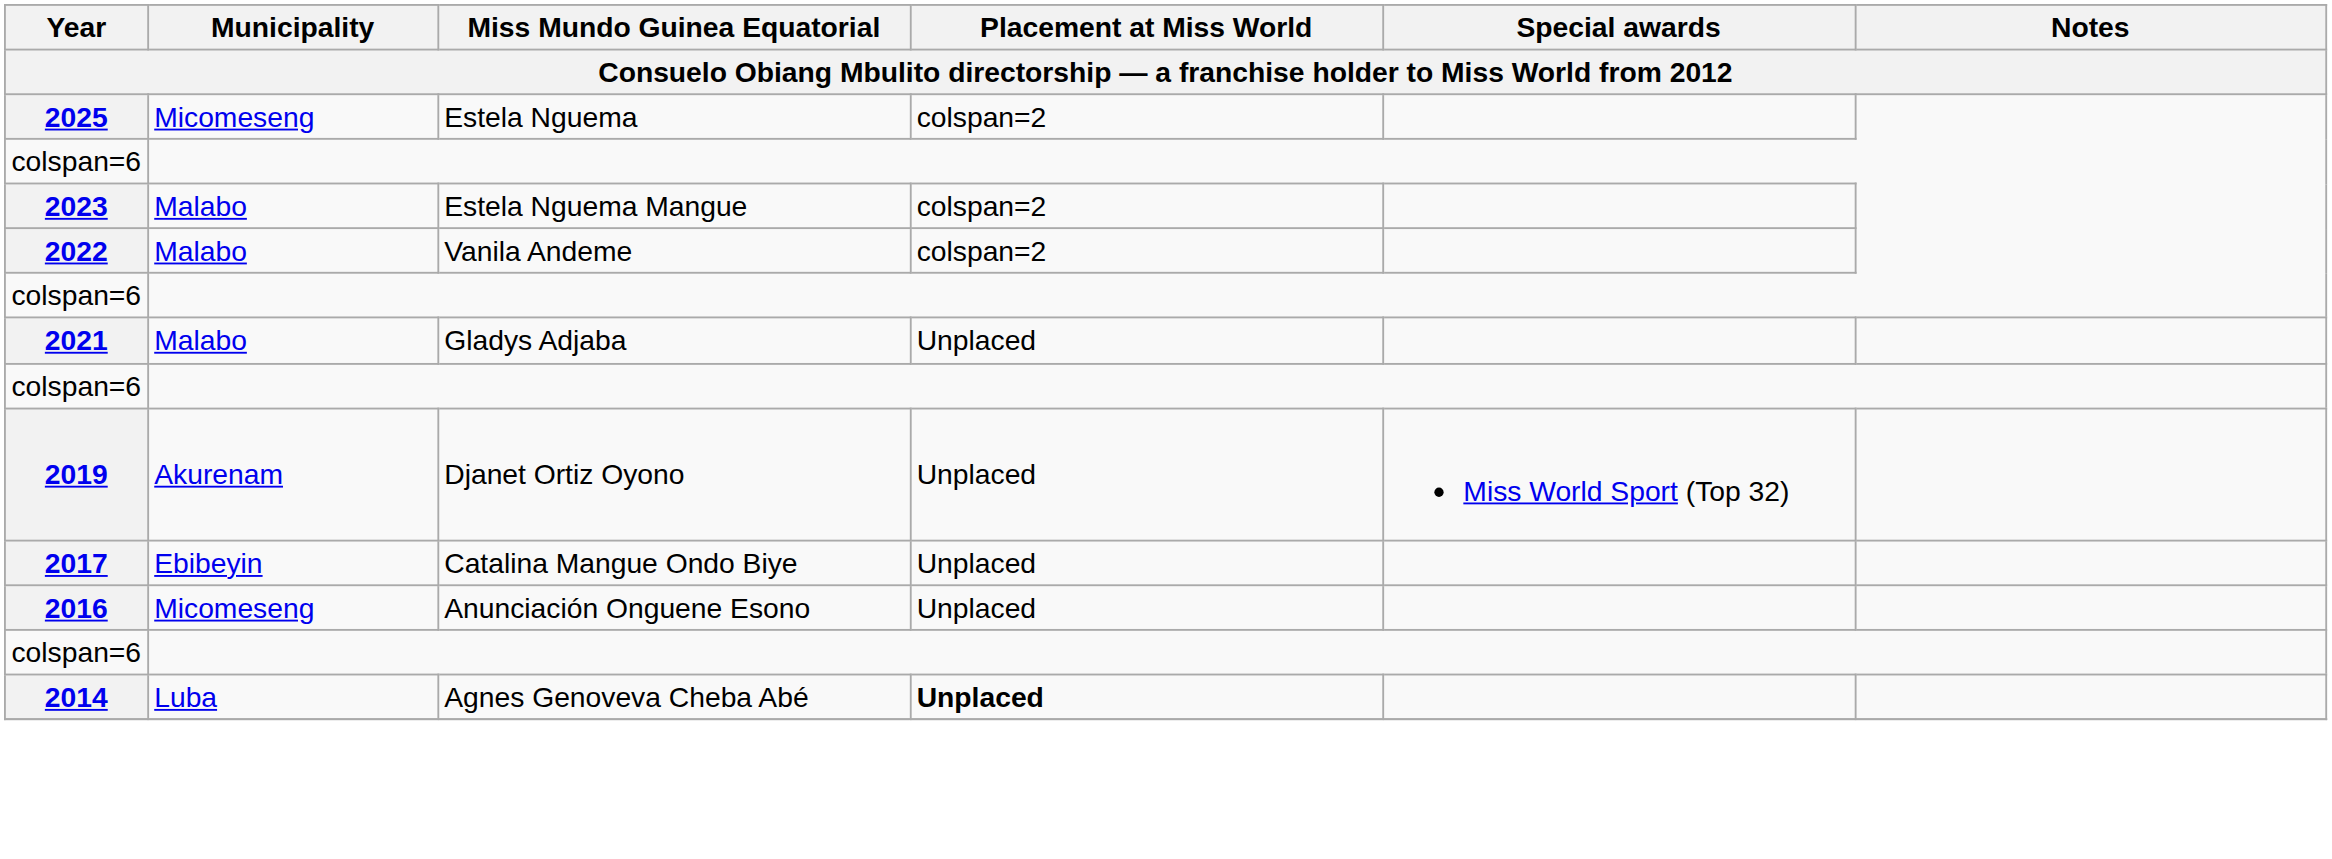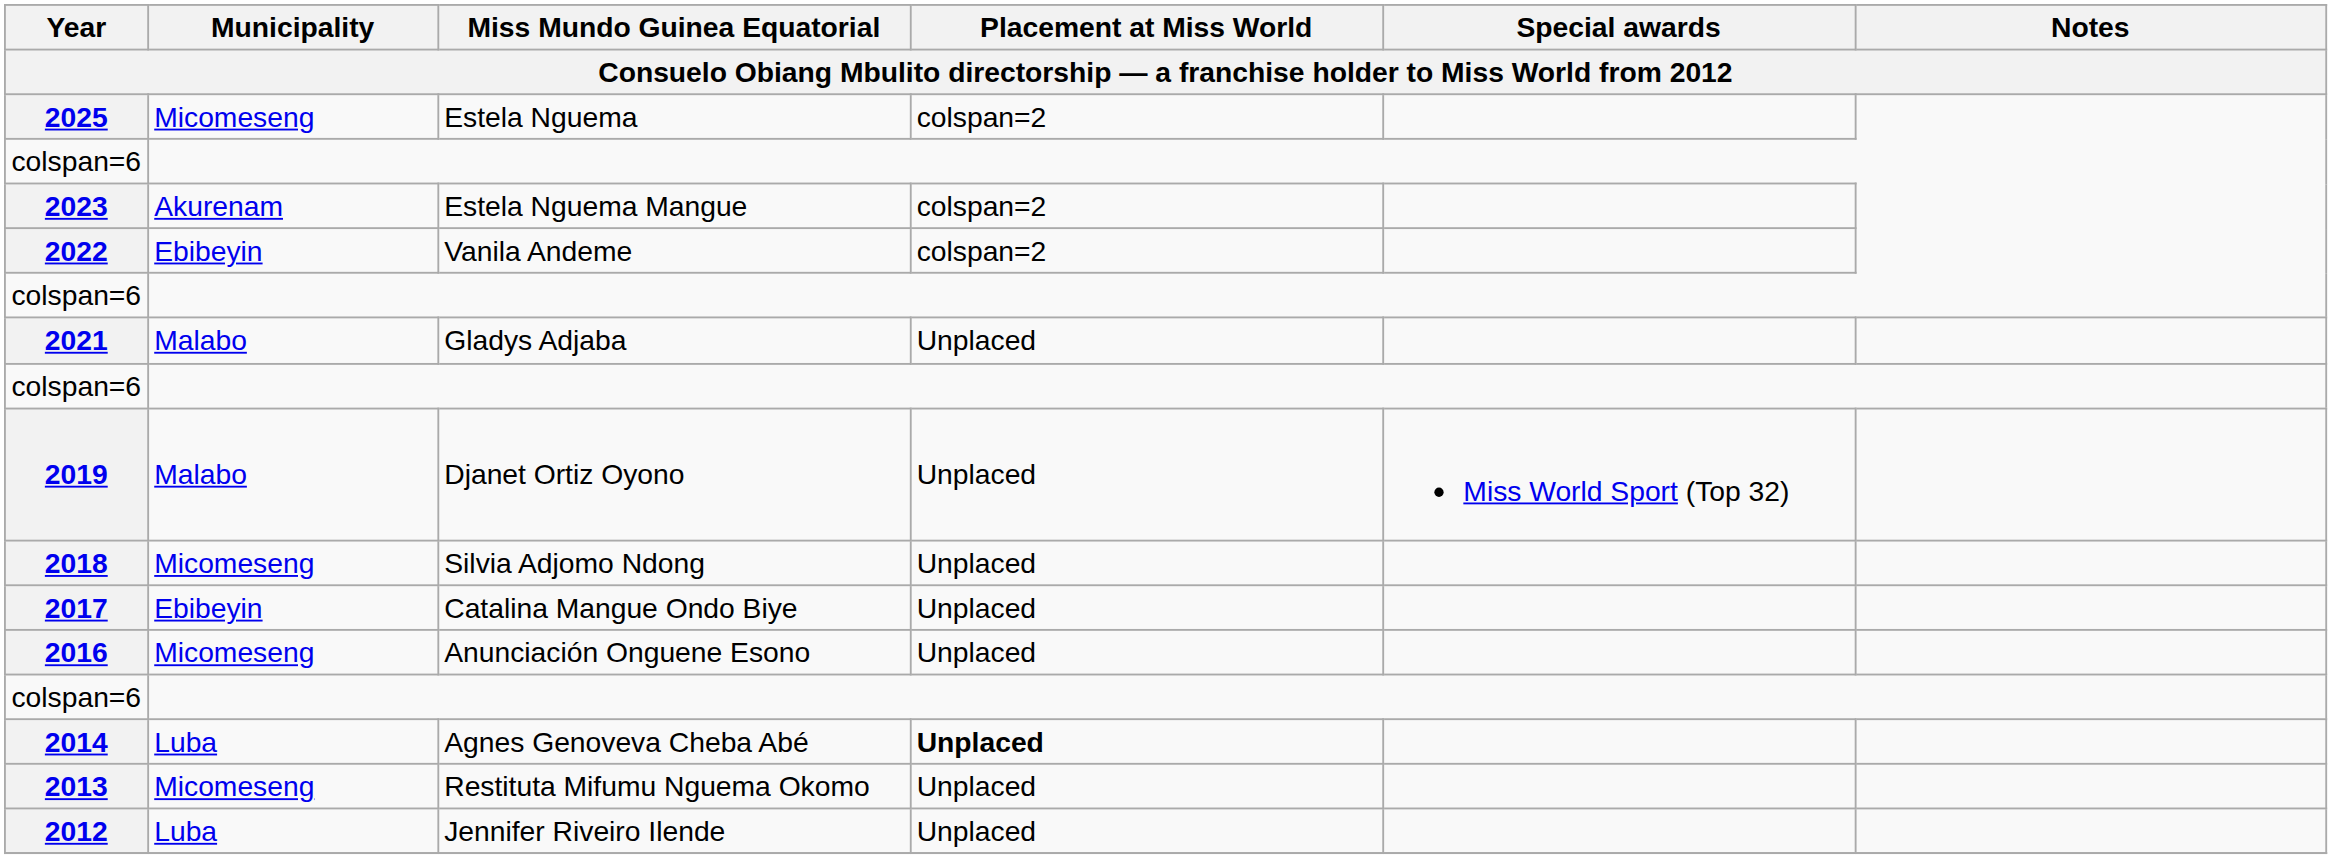(201, 207) Malabo -> (219, 207) Akurenam
(201, 251) Malabo -> (208, 251) Ebibeyin
(219, 474) Akurenam -> (201, 474) Malabo
+ row: (76, 563)
+ row: (76, 787)
+ row: (76, 832)
